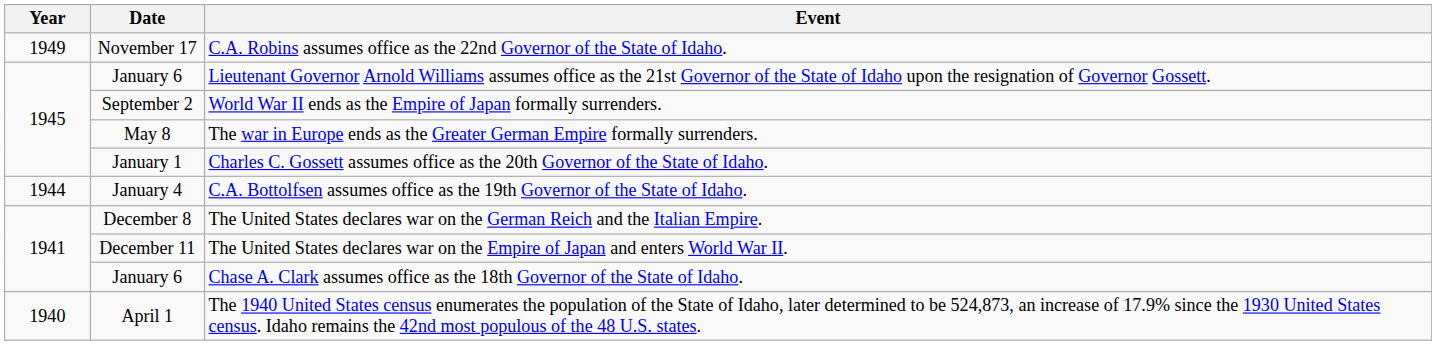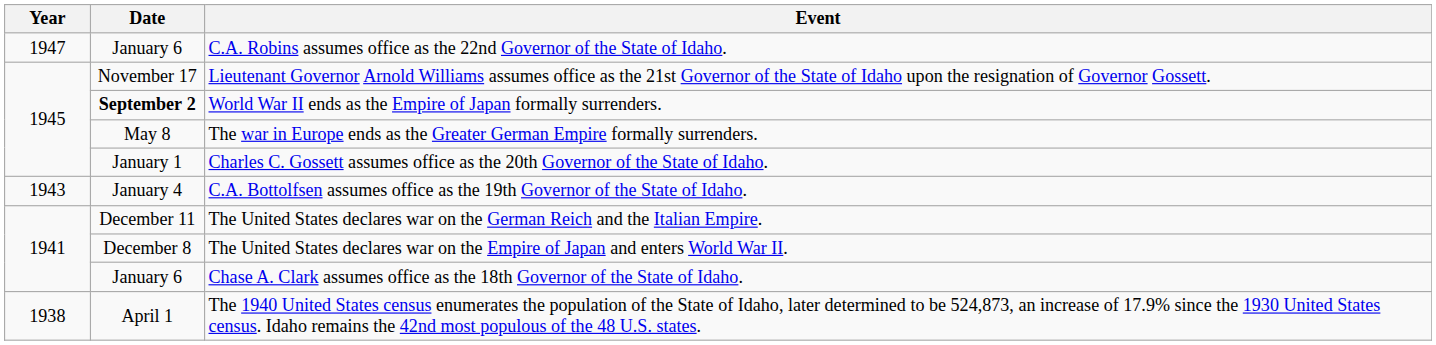(47, 47) 1949 -> (47, 47) 1947
(147, 47) November 17 -> (147, 47) January 6
(147, 76) January 6 -> (147, 76) November 17
(147, 104) normal -> (147, 104) bold
(47, 190) 1944 -> (47, 190) 1943
(147, 219) December 8 -> (147, 219) December 11
(147, 248) December 11 -> (147, 248) December 8
(47, 315) 1940 -> (47, 315) 1938
